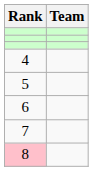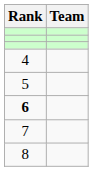(25, 107) normal -> (25, 107) bold
(25, 154) pink background -> (25, 154) no background
